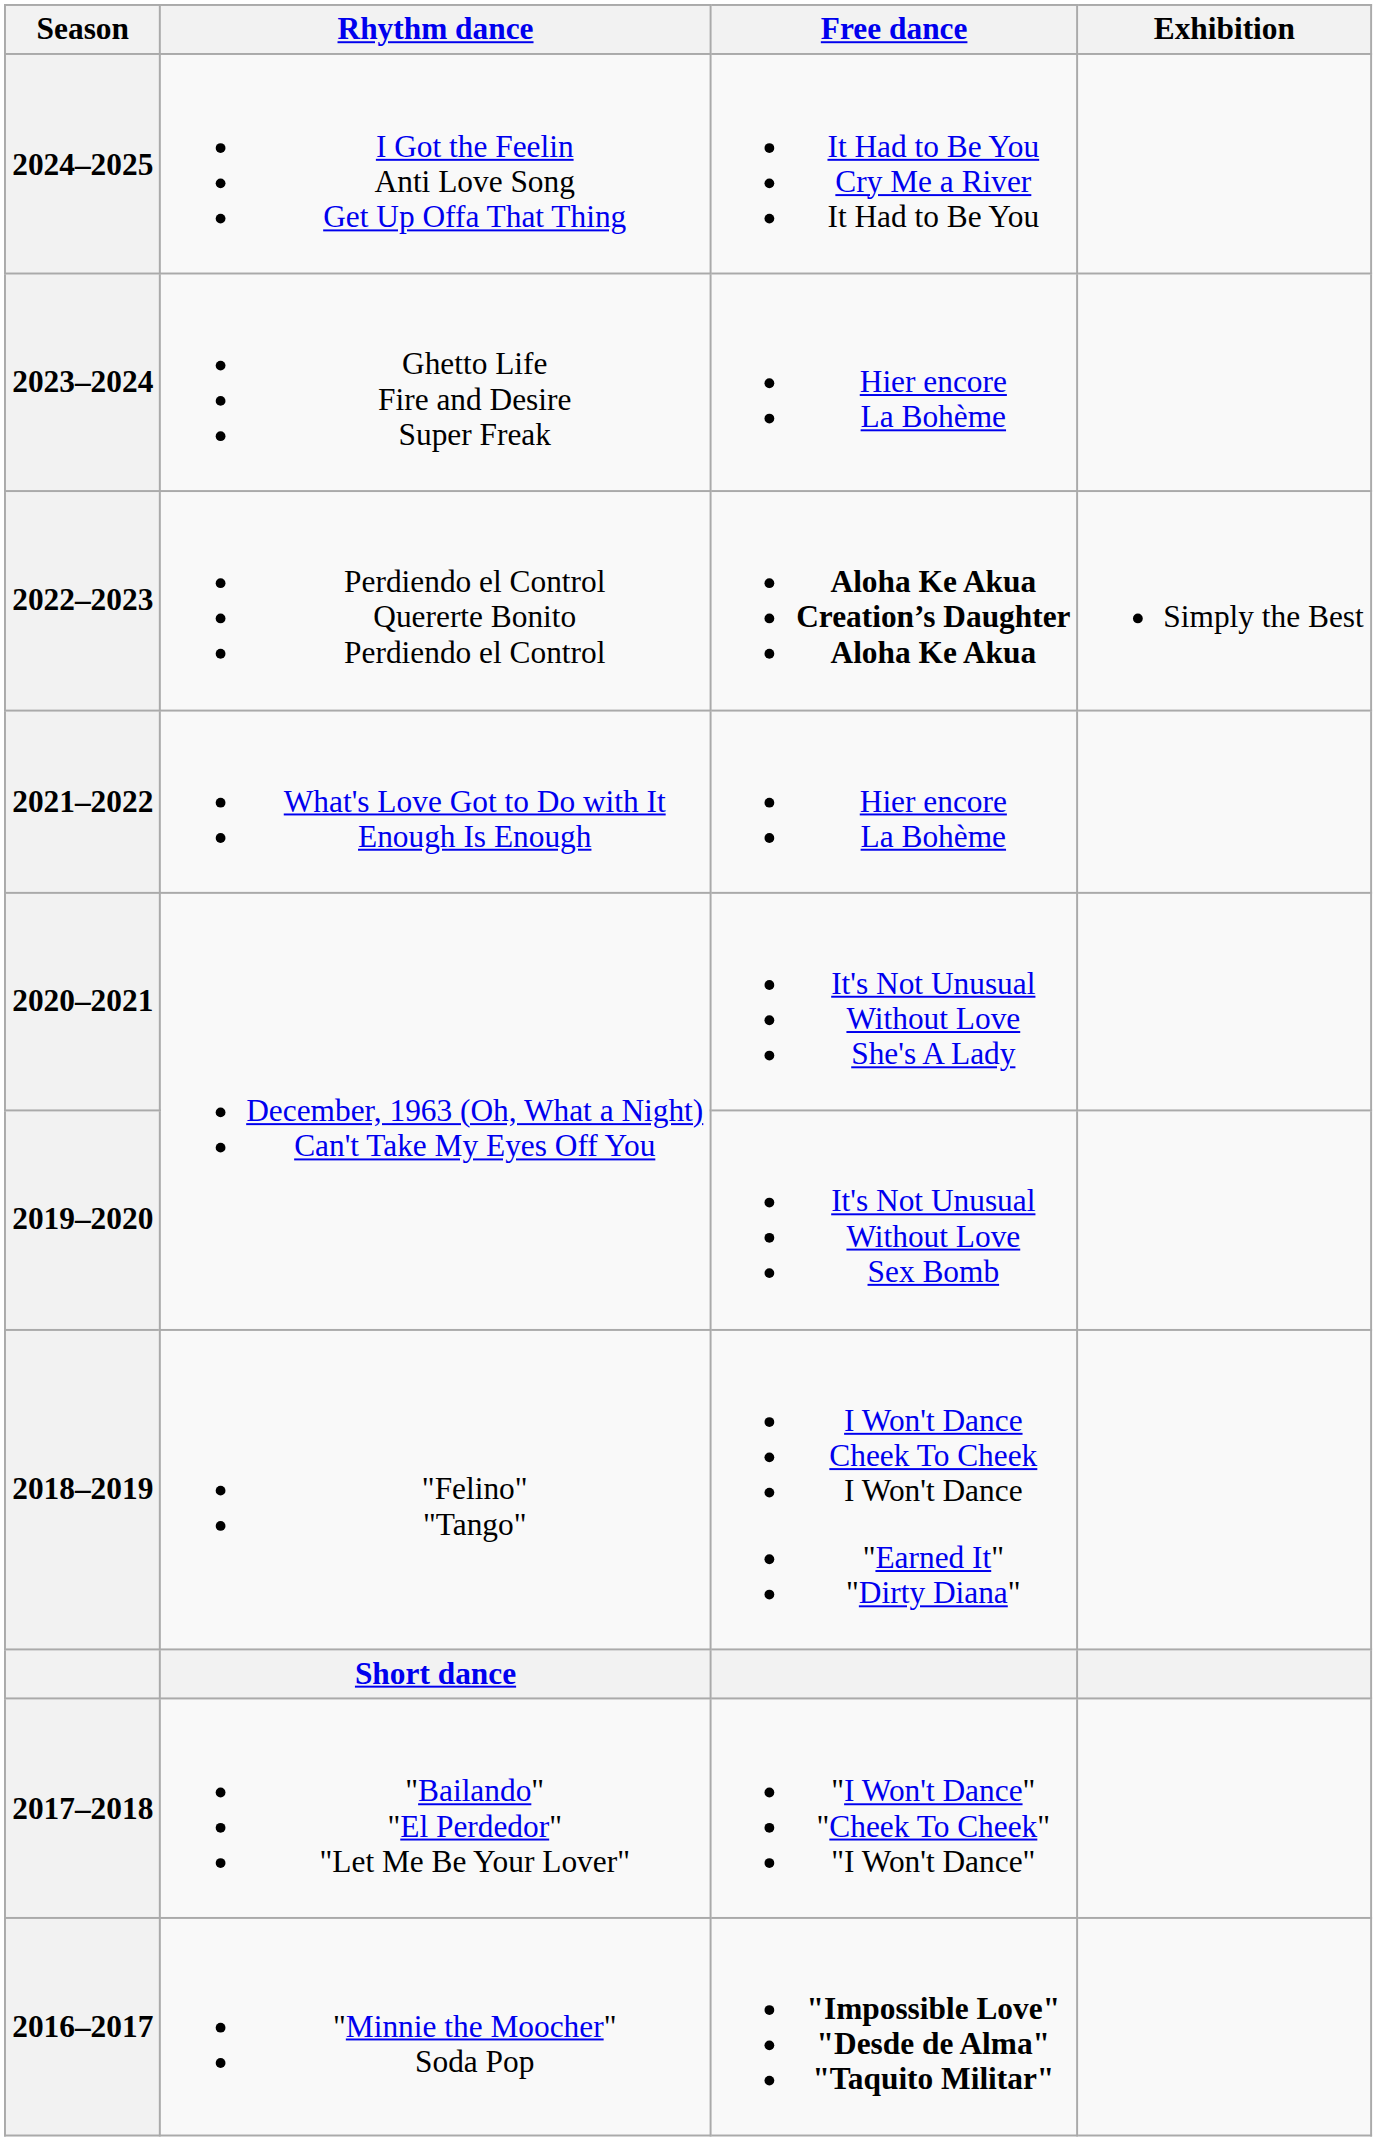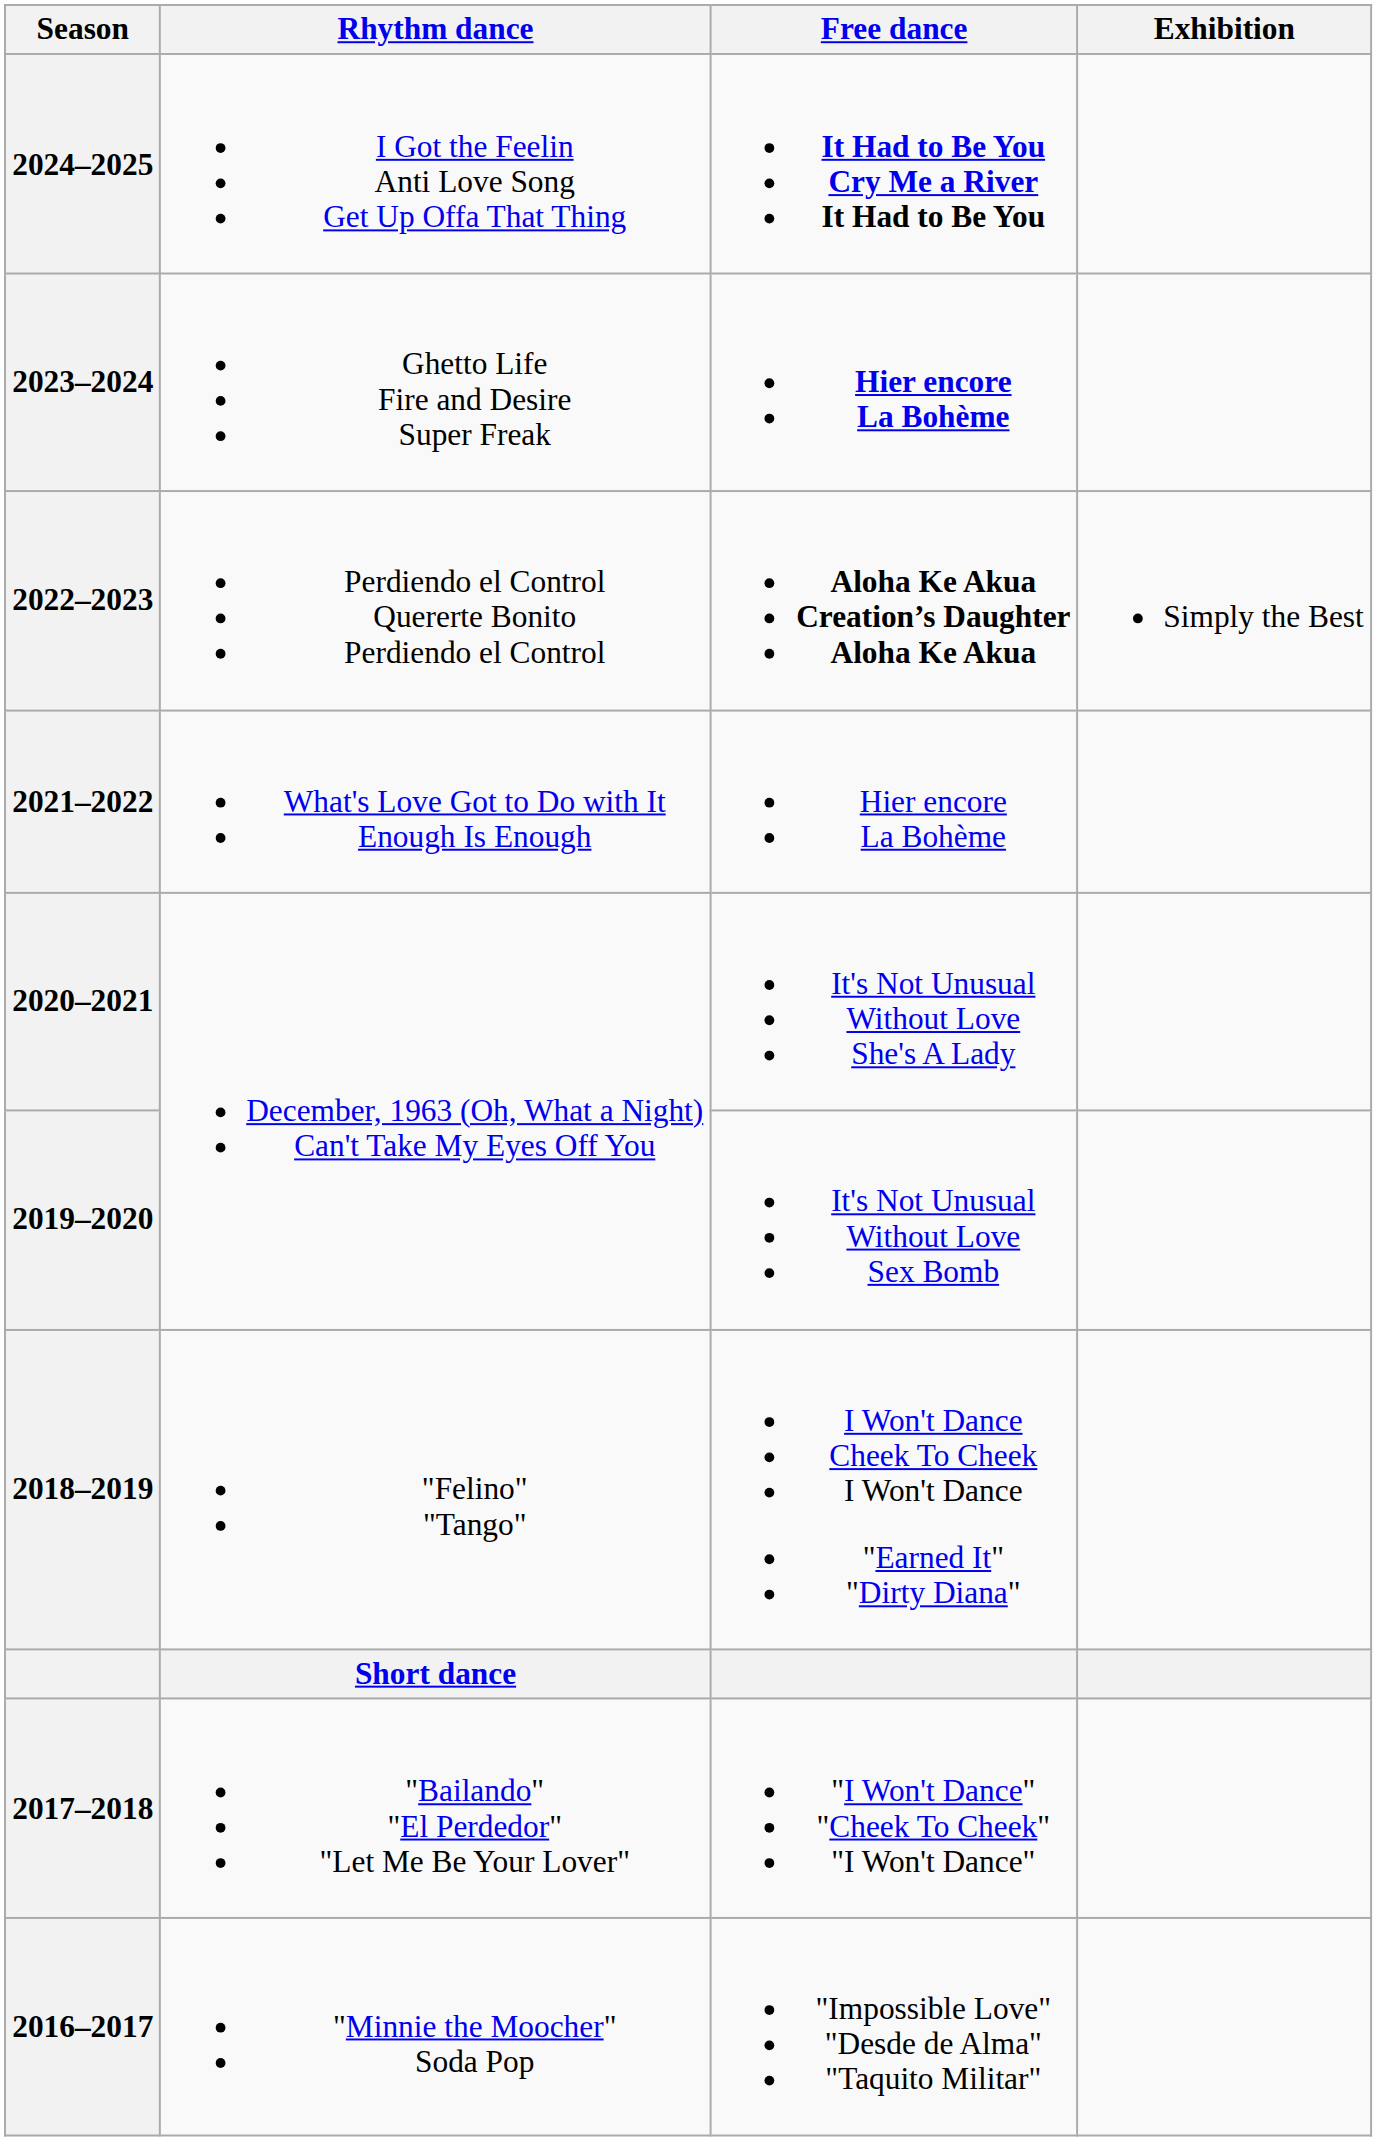(894, 182) normal -> (894, 182) bold
(894, 400) normal -> (894, 400) bold
(894, 2044) bold -> (894, 2044) normal
